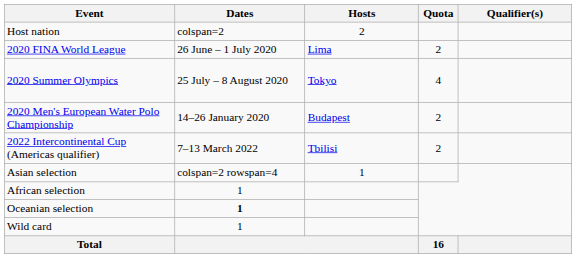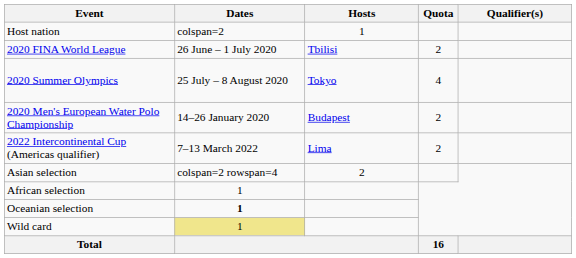(362, 31) 2 -> (362, 31) 1
(320, 49) Lima -> (322, 49) Tbilisi
(322, 148) Tbilisi -> (320, 148) Lima
(362, 172) 1 -> (362, 172) 2
(240, 226) no background -> (240, 226) khaki background
